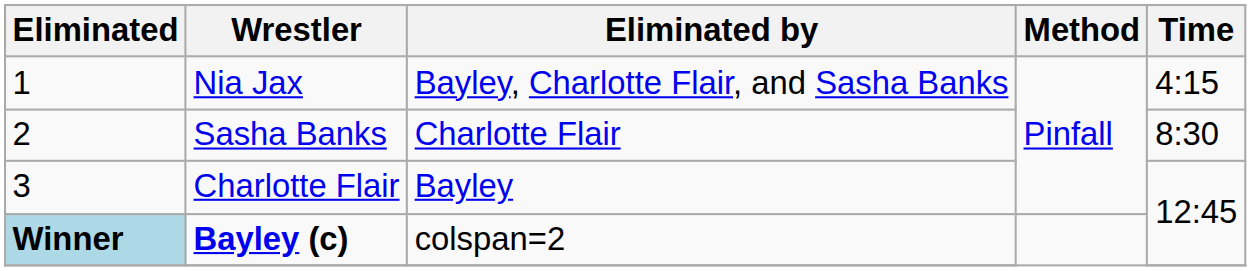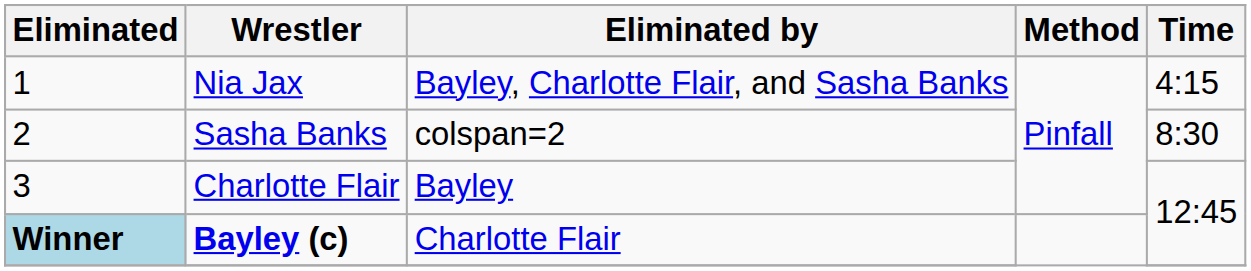(518, 134) Charlotte Flair -> (490, 134) colspan=2
(490, 238) colspan=2 -> (518, 238) Charlotte Flair
